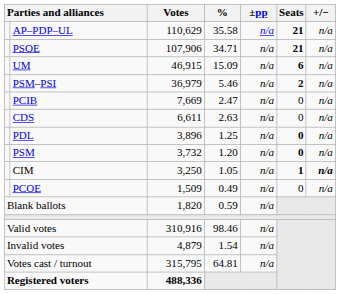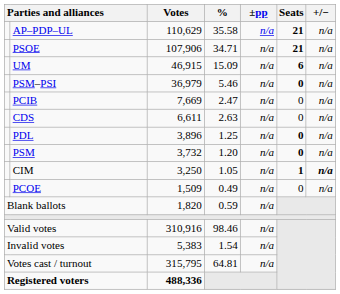(301, 83) 2 -> (301, 83) 0
(189, 245) 4,879 -> (189, 245) 5,383
